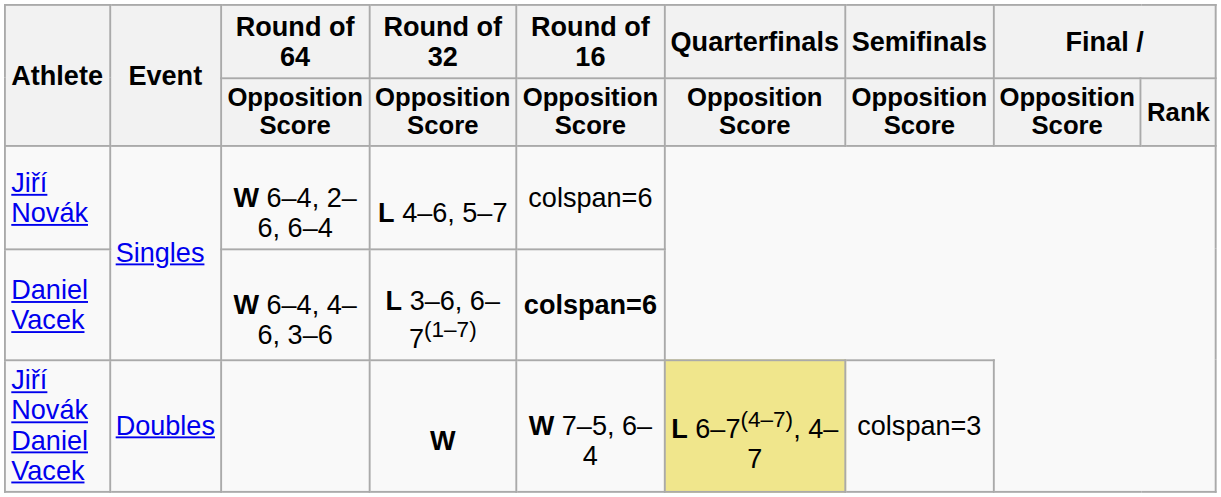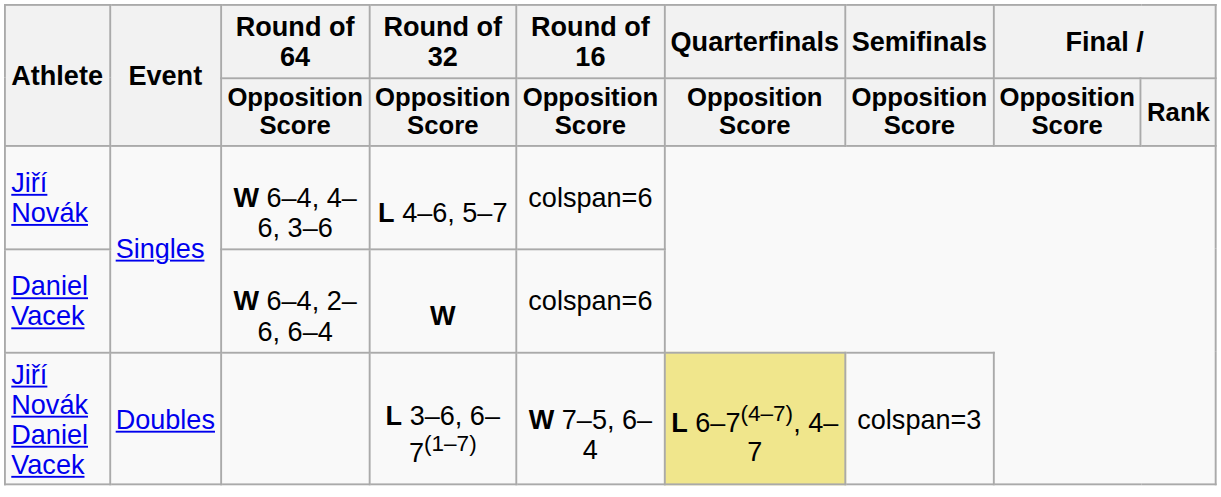(295, 213) W 6–4, 2–6, 6–4 -> (295, 213) W 6–4, 4–6, 3–6
(295, 320) W 6–4, 4–6, 3–6 -> (295, 316) W 6–4, 2–6, 6–4
(443, 320) L 3–6, 6–7(1–7) -> (443, 316) W
(590, 305) bold -> (590, 301) normal
(443, 441) W -> (443, 434) L 3–6, 6–7(1–7)
